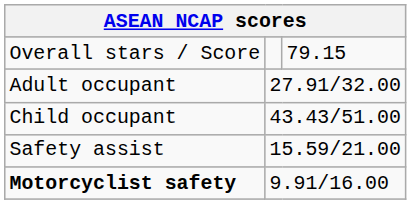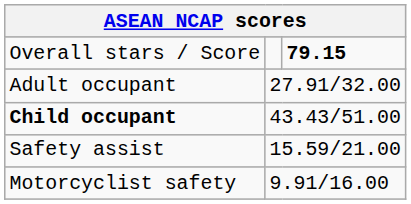(316, 53) normal -> (316, 53) bold
(93, 118) normal -> (93, 118) bold
(123, 183) bold -> (123, 183) normal
